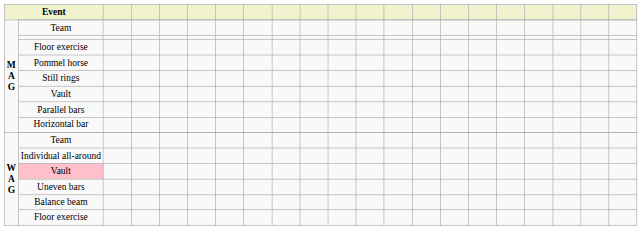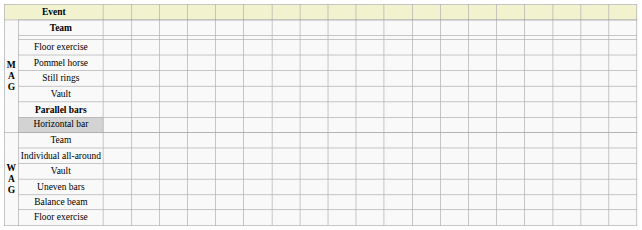(61, 27) normal -> (61, 27) bold
(61, 109) normal -> (61, 109) bold
(61, 125) no background -> (61, 125) lightgrey background
(61, 171) pink background -> (61, 171) no background
